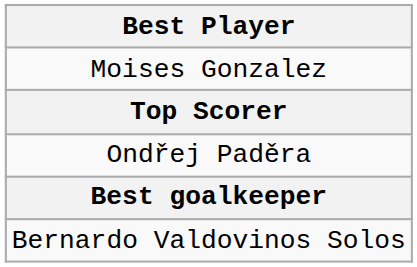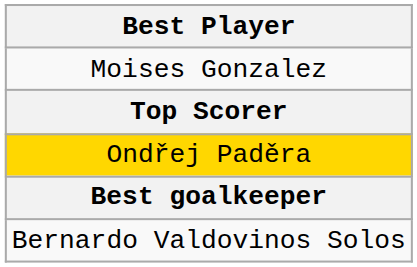(209, 155) no background -> (209, 155) gold background
